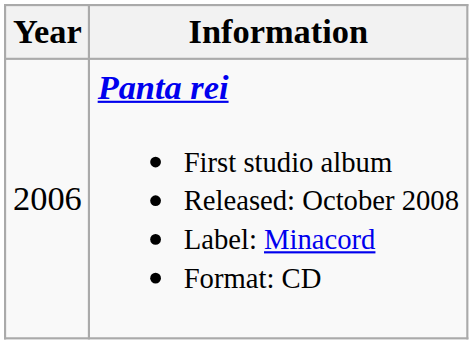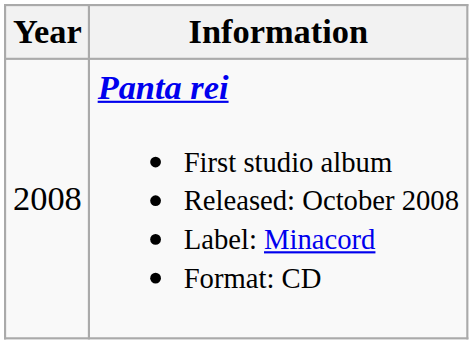(47, 198) 2006 -> (47, 198) 2008
